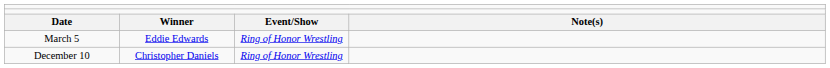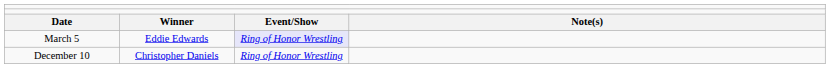(292, 38) no background -> (292, 38) lavender background
